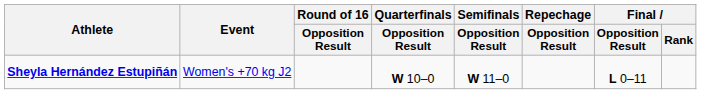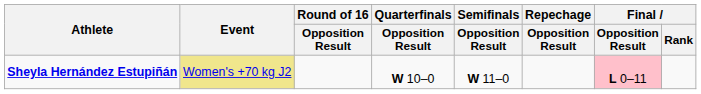(237, 72) no background -> (237, 72) khaki background
(628, 79) no background -> (628, 79) pink background
